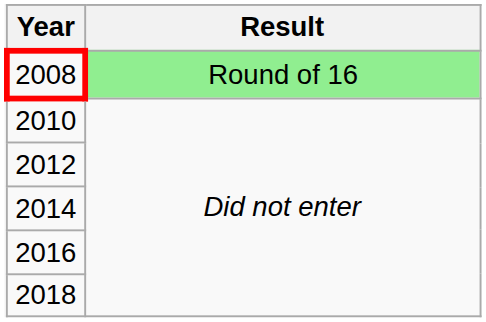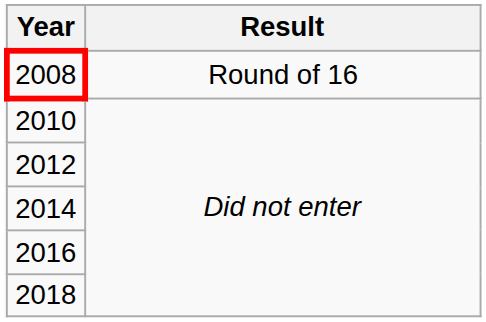(283, 74) lightgreen background -> (283, 74) no background
